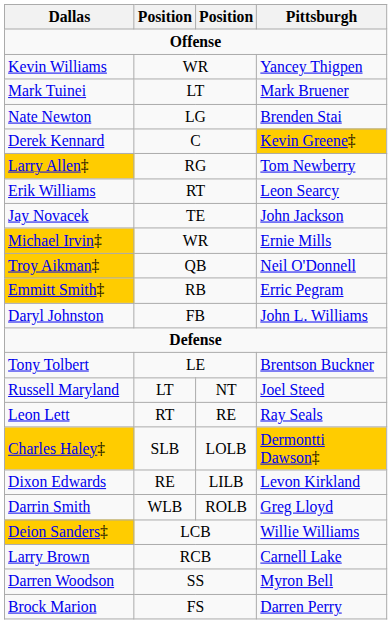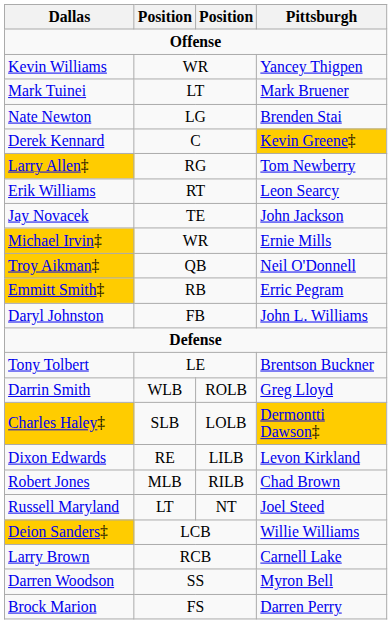rows swapped: (64, 389) <-> (49, 507)
- row: (39, 414)
+ row: (49, 482)
